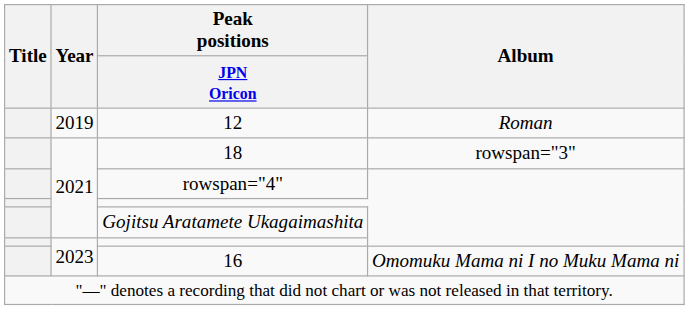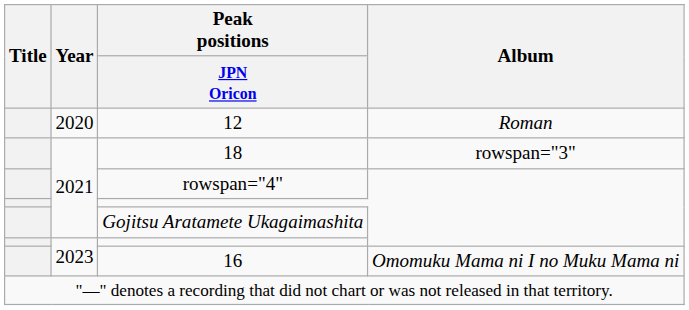(75, 122) 2019 -> (75, 122) 2020
